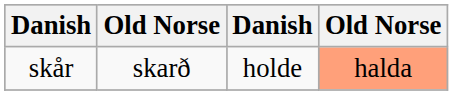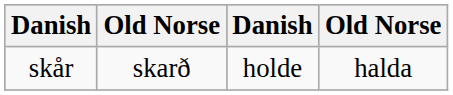(383, 68) lightsalmon background -> (383, 68) no background
